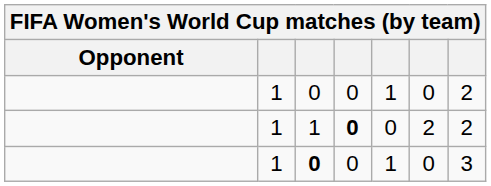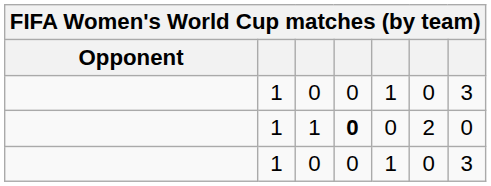(467, 92) 2 -> (467, 92) 3
(467, 127) 2 -> (467, 127) 0
(314, 163) bold -> (314, 163) normal
